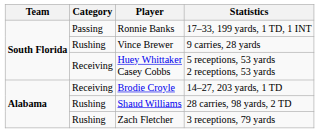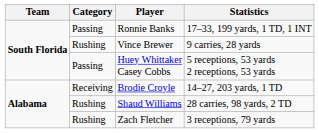(92, 66) Receiving -> (87, 66) Passing
